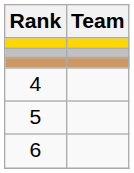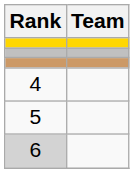(35, 150) no background -> (35, 150) lightgrey background
